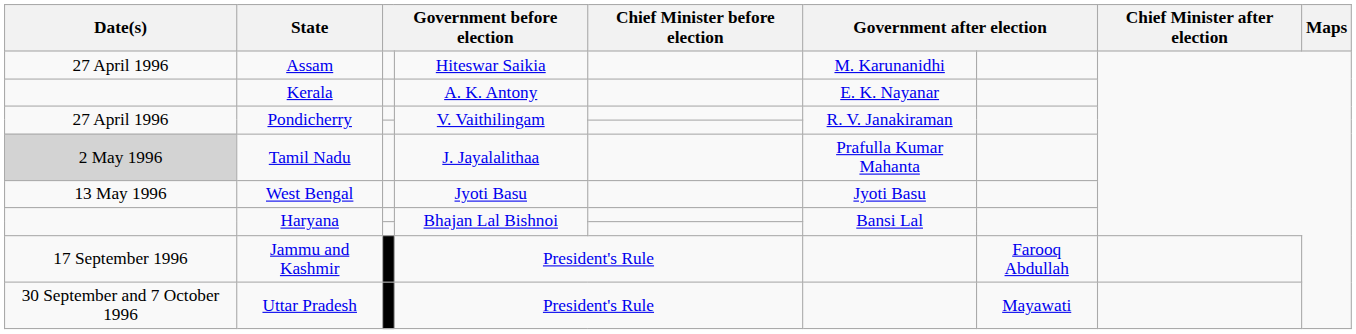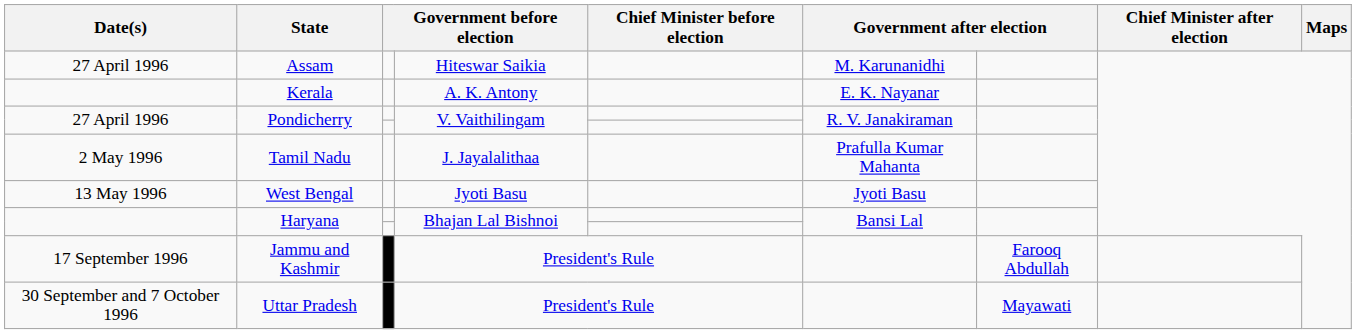(121, 156) lightgrey background -> (121, 156) no background
